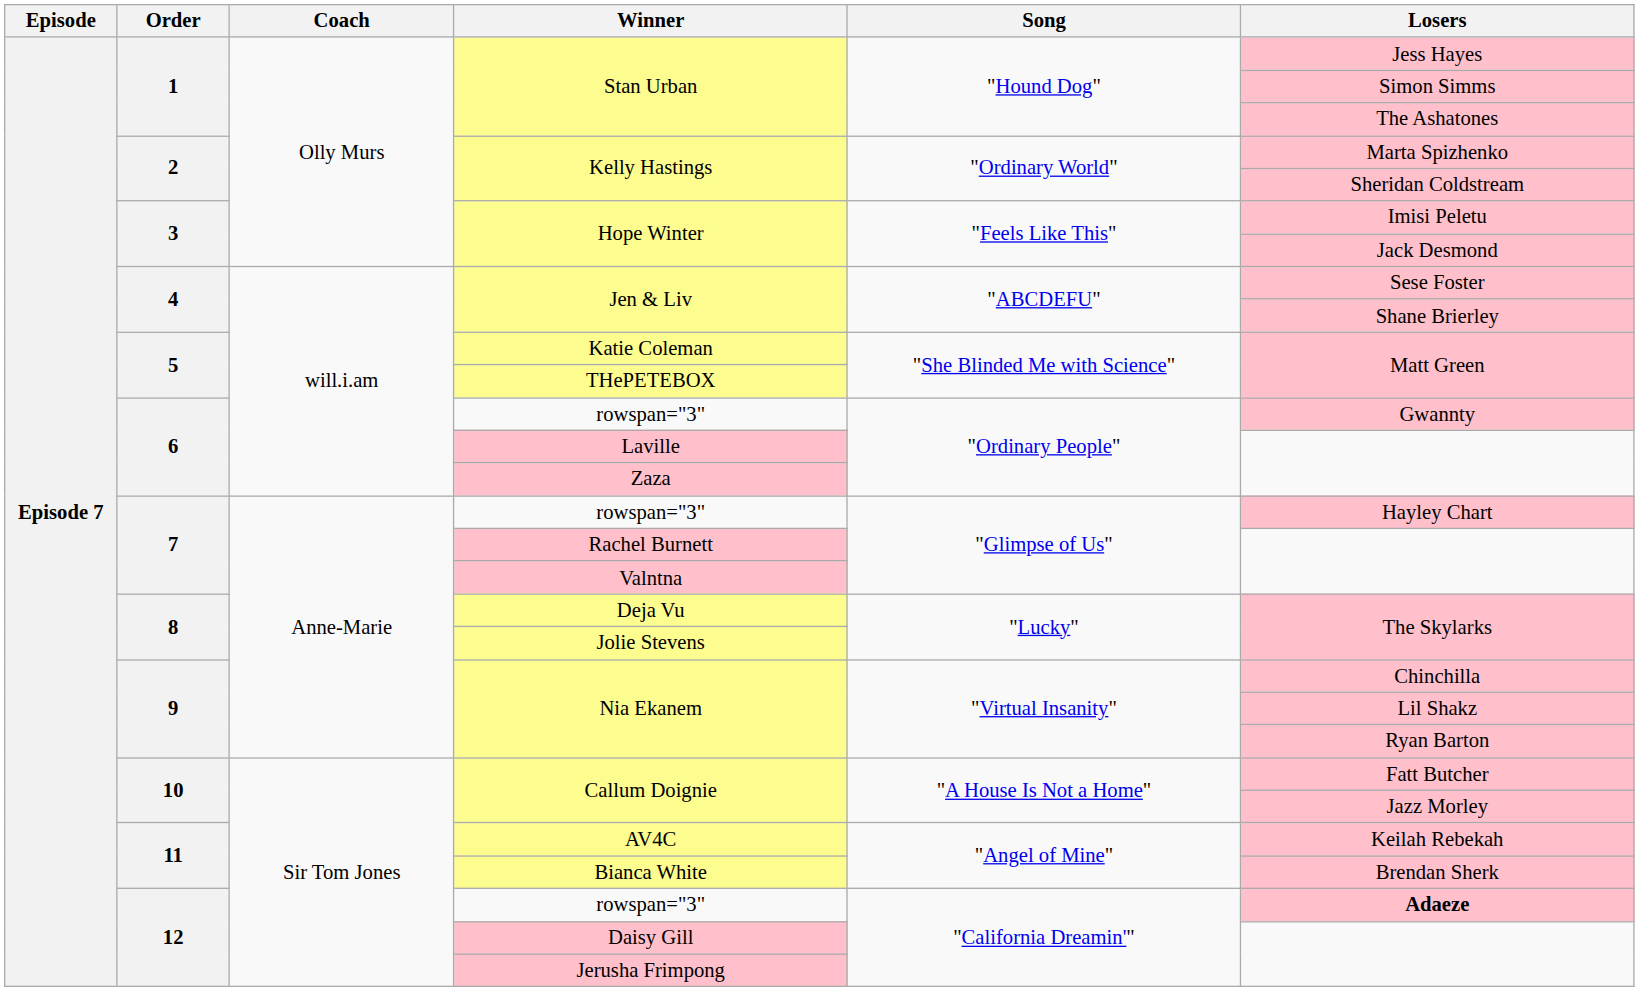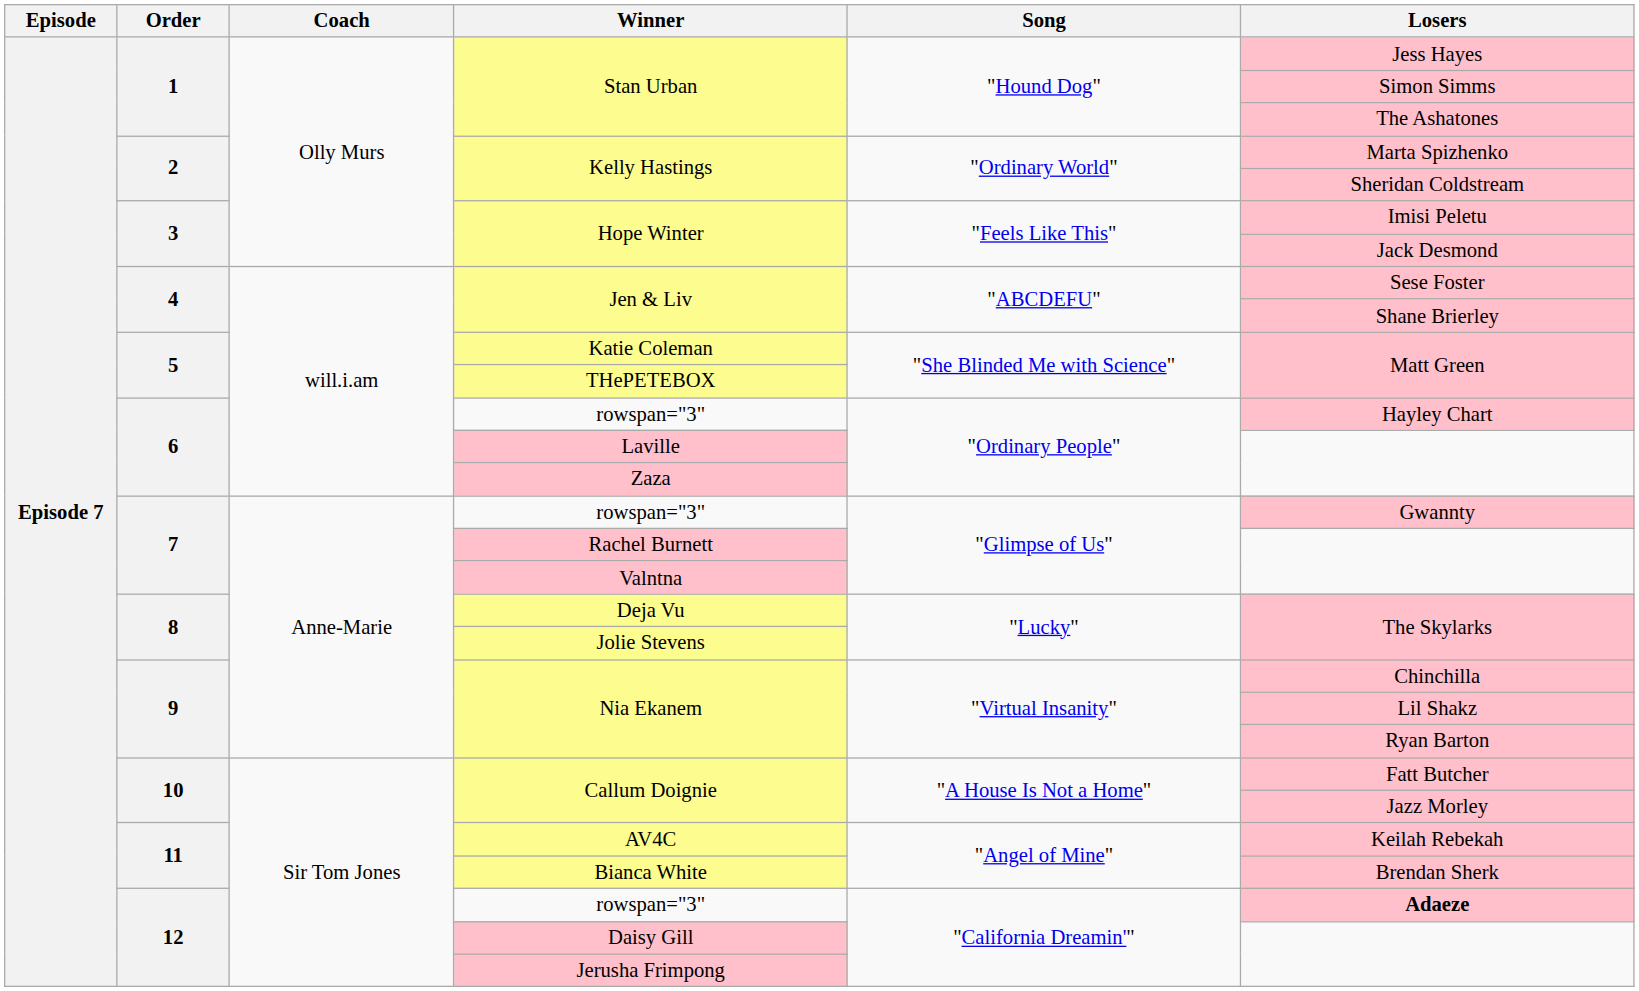(1437, 413) Gwannty -> (1437, 413) Hayley Chart
(1437, 511) Hayley Chart -> (1437, 511) Gwannty
